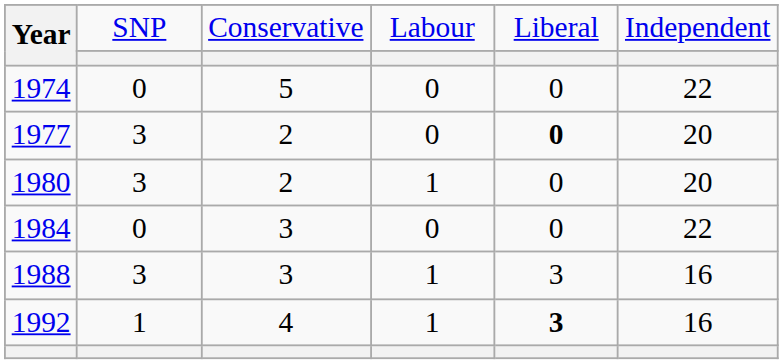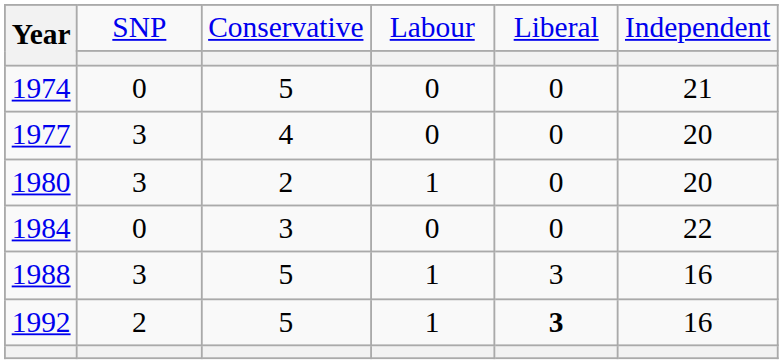(698, 88) 22 -> (698, 88) 21
(286, 134) 2 -> (286, 134) 4
(556, 134) bold -> (556, 134) normal
(286, 274) 3 -> (286, 274) 5
(139, 321) 1 -> (139, 321) 2
(286, 321) 4 -> (286, 321) 5
